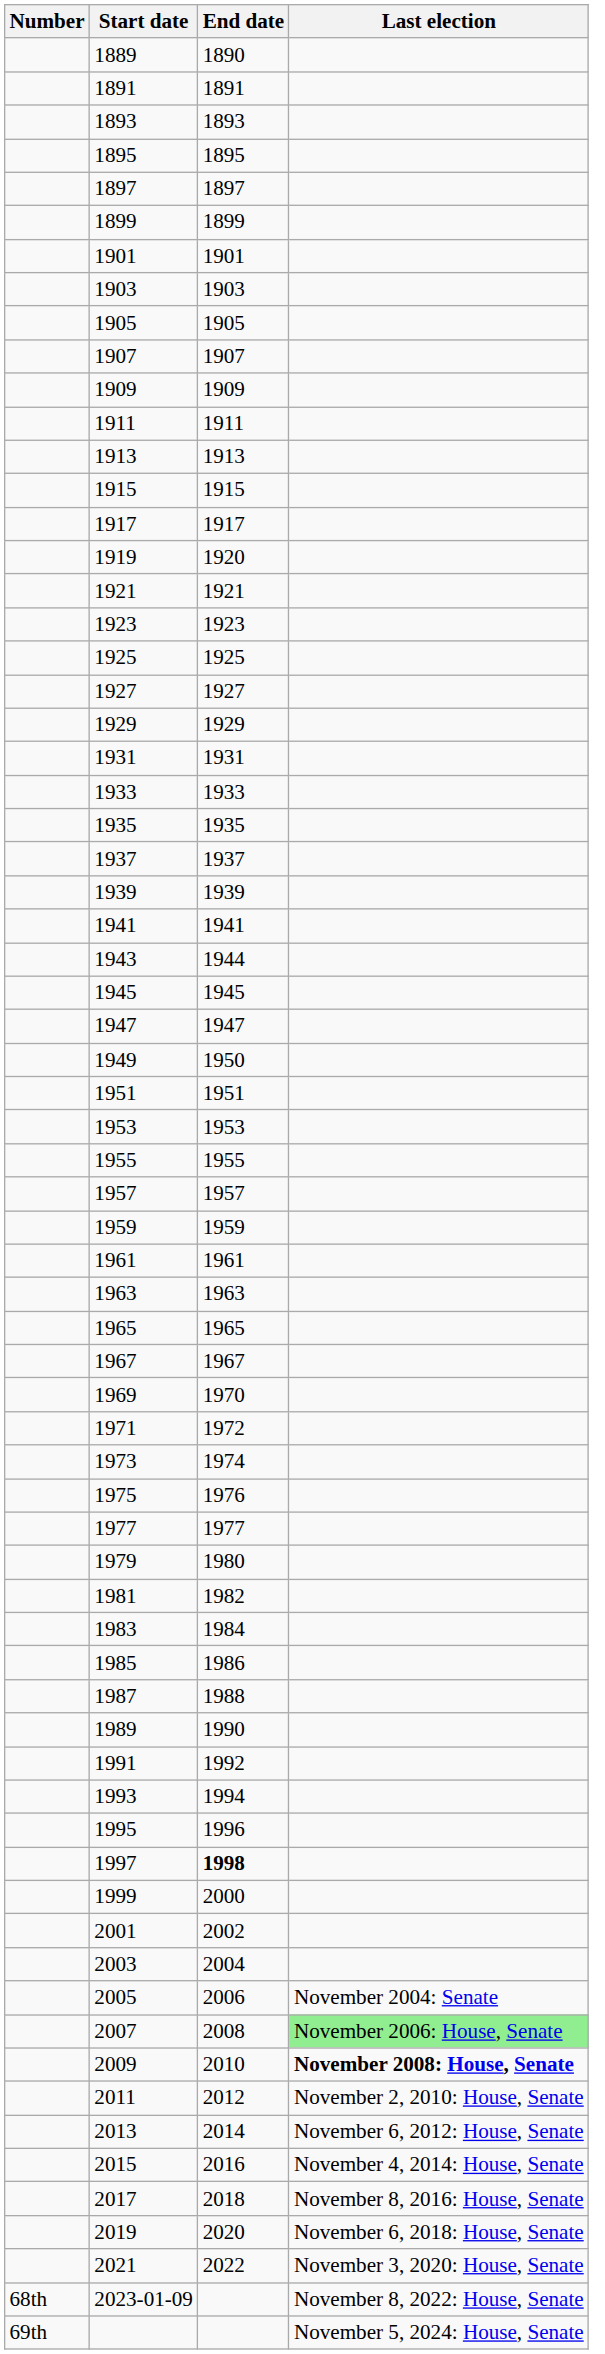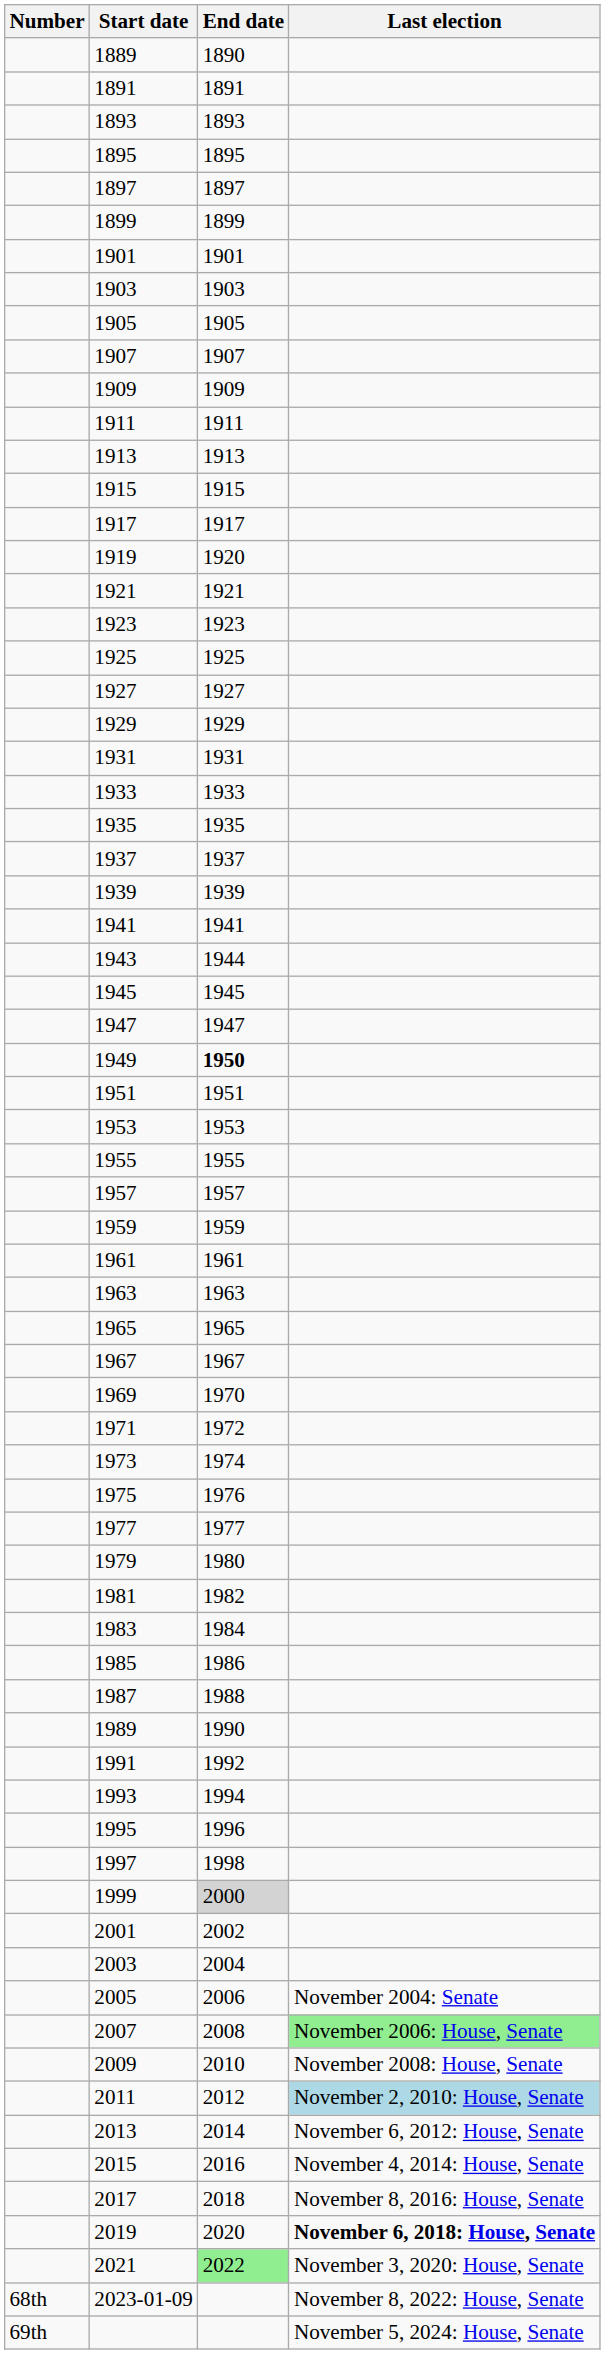(224, 1059) normal -> (224, 1059) bold
(224, 1863) bold -> (224, 1863) normal
(224, 1896) no background -> (224, 1896) lightgrey background
(434, 2064) bold -> (428, 2064) normal
(439, 2097) no background -> (439, 2097) lightblue background
(439, 2231) normal -> (445, 2231) bold
(224, 2265) no background -> (224, 2265) lightgreen background
